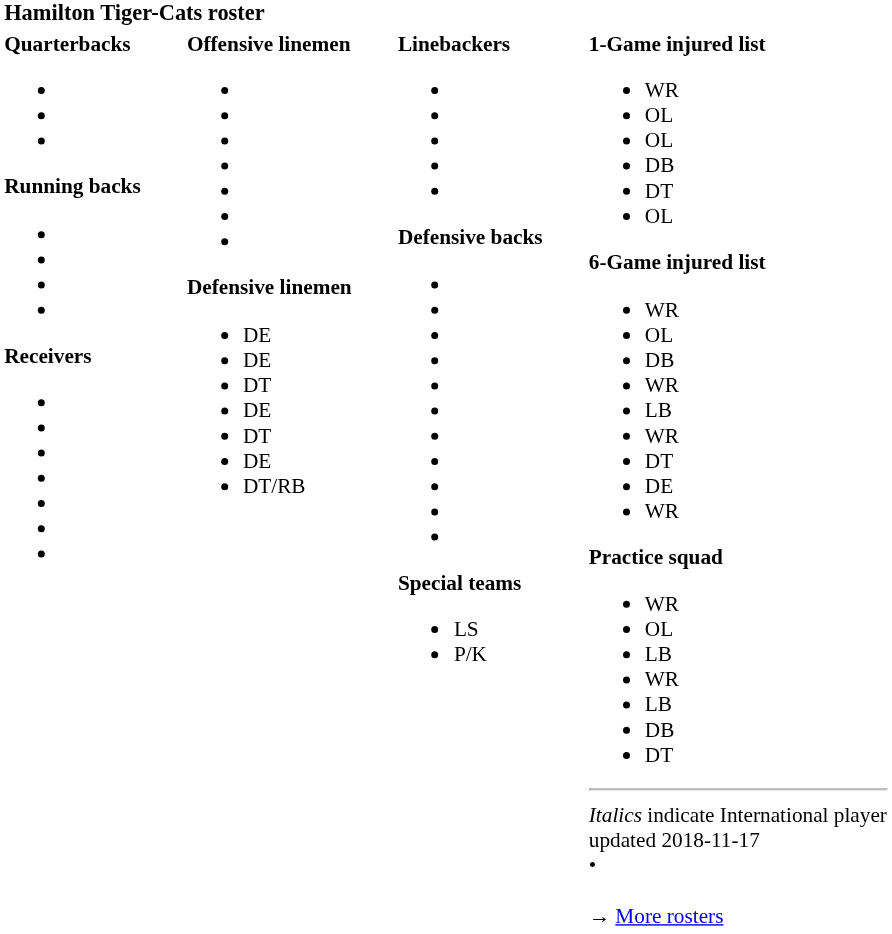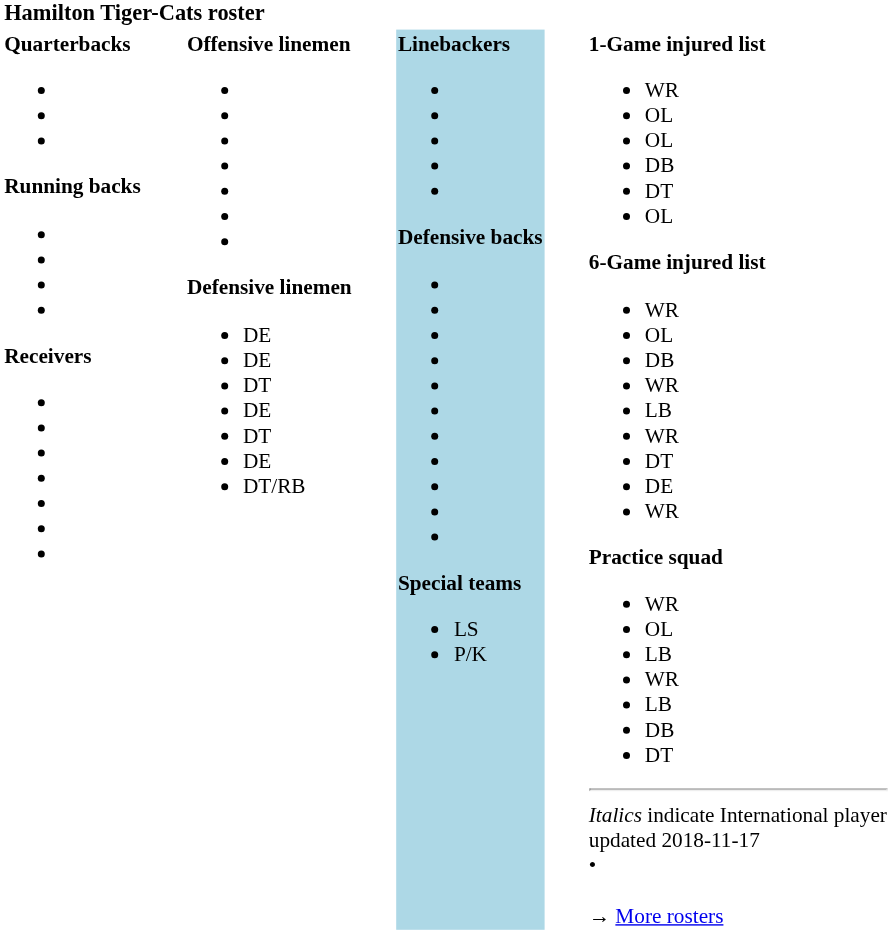(470, 349) no background -> (470, 349) lightblue background
